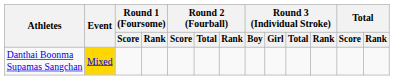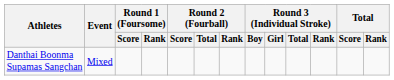(100, 61) gold background -> (100, 61) no background
